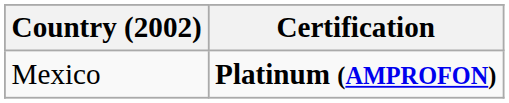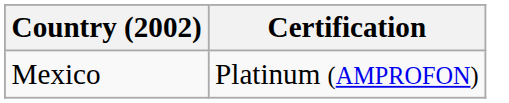(356, 73) bold -> (347, 73) normal
